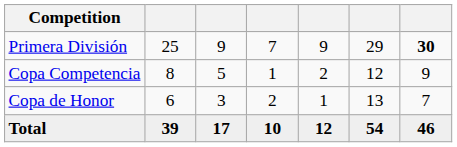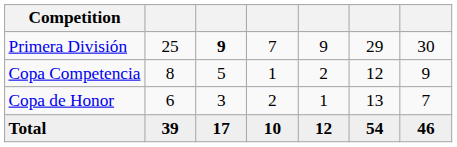(221, 45) normal -> (221, 45) bold
(426, 45) bold -> (426, 45) normal
